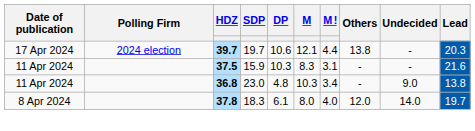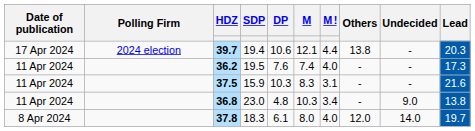(254, 50) 19.7 -> (254, 50) 19.4
+ row: (227, 67)
